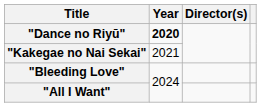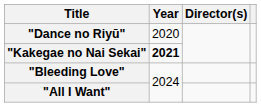(166, 33) bold -> (166, 33) normal
(166, 53) normal -> (166, 53) bold
